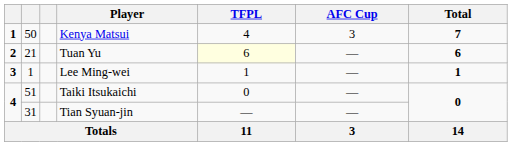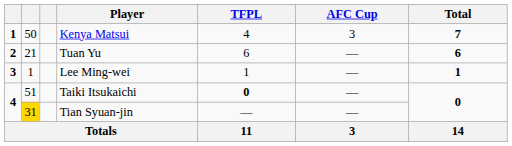(246, 53) lightyellow background -> (246, 53) no background
(246, 92) normal -> (246, 92) bold
(31, 111) no background -> (31, 111) gold background
